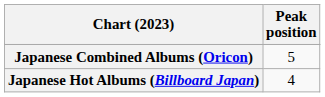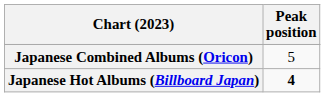(291, 80) normal -> (291, 80) bold
